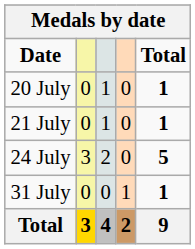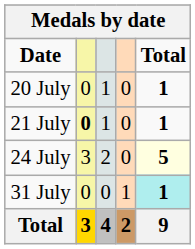(86, 123) normal -> (86, 123) bold
(163, 157) no background -> (163, 157) lightyellow background
(163, 191) no background -> (163, 191) paleturquoise background
